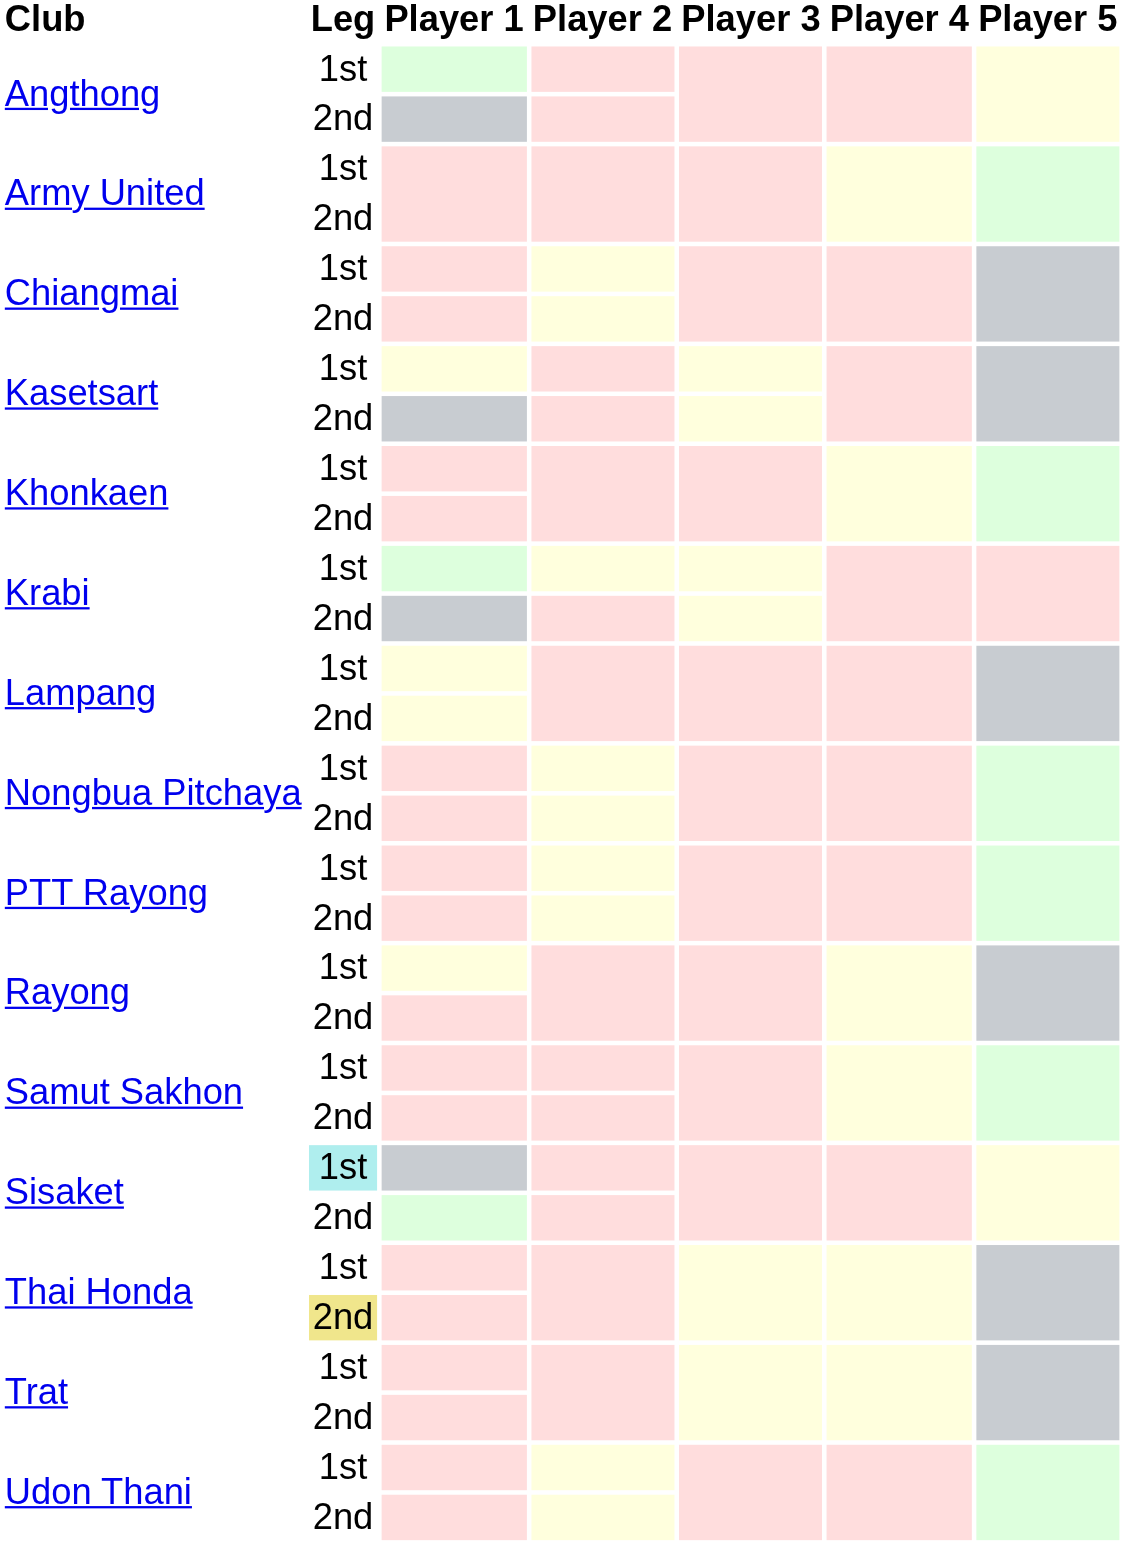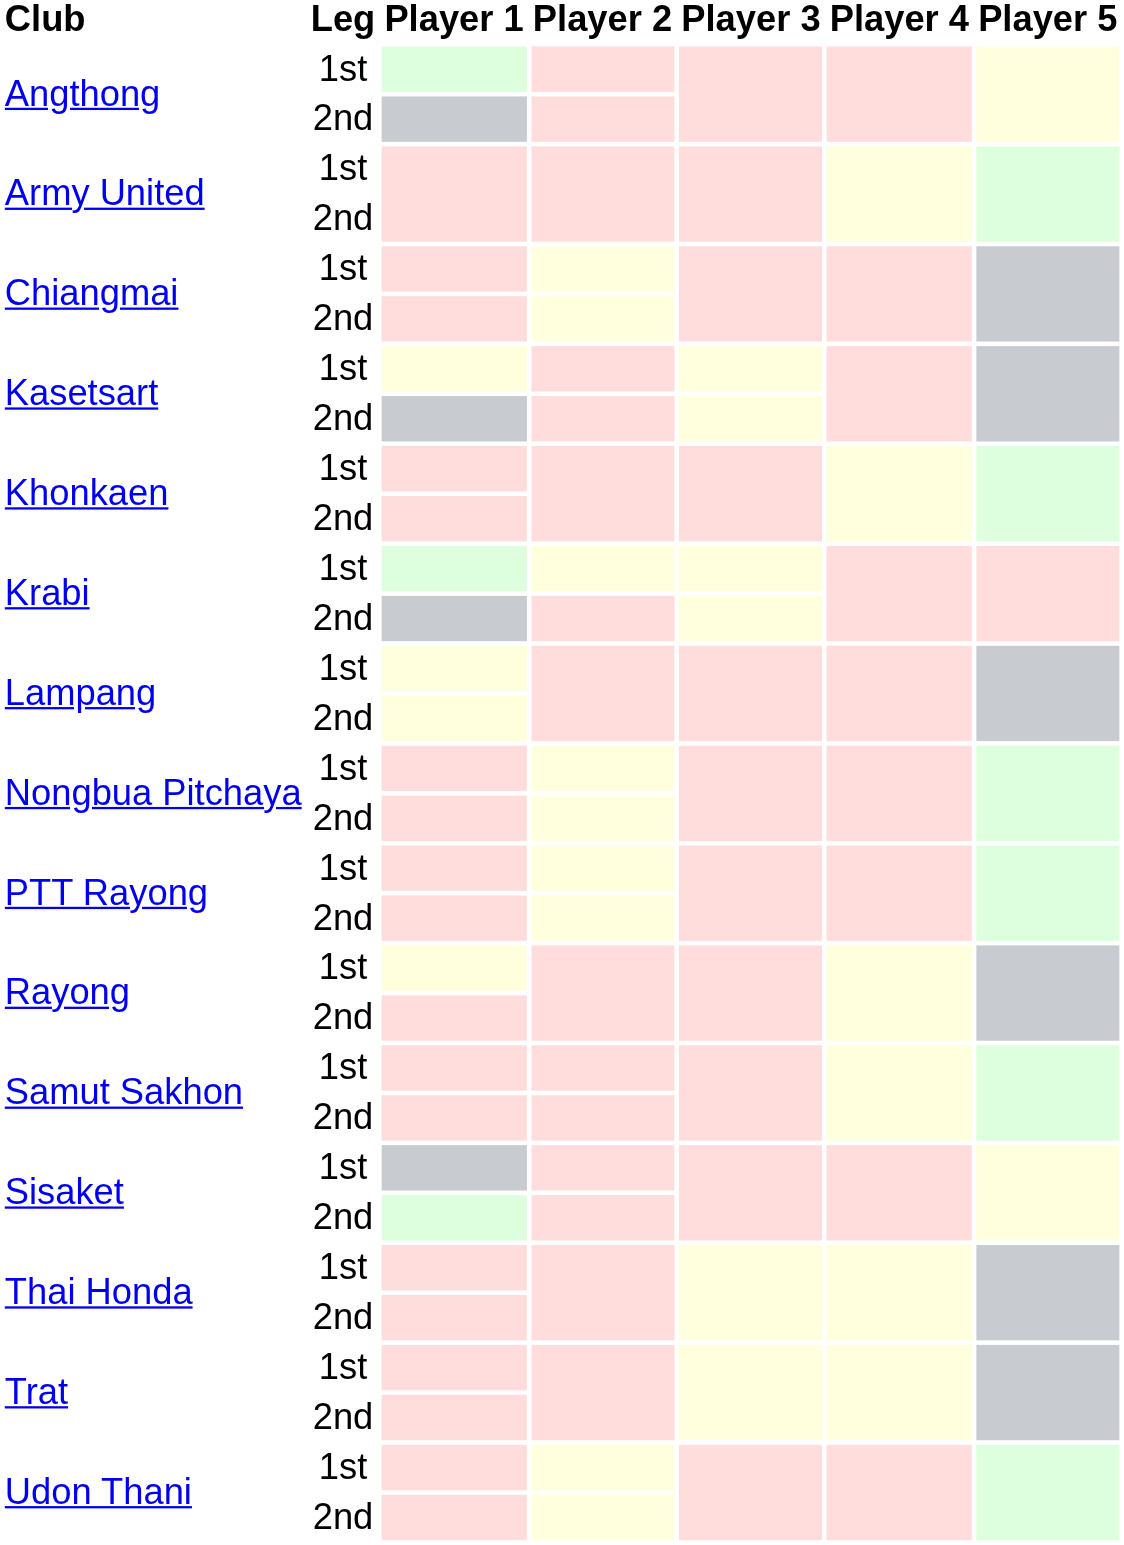(343, 1167) paleturquoise background -> (343, 1167) no background
(343, 1317) khaki background -> (343, 1317) no background
